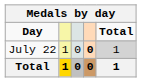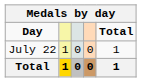(90, 50) bold -> (90, 50) normal
(116, 50) lightgrey background -> (116, 50) no background
